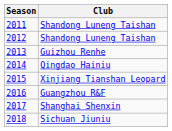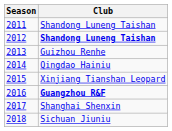(98, 38) normal -> (98, 38) bold
(73, 92) normal -> (73, 92) bold
